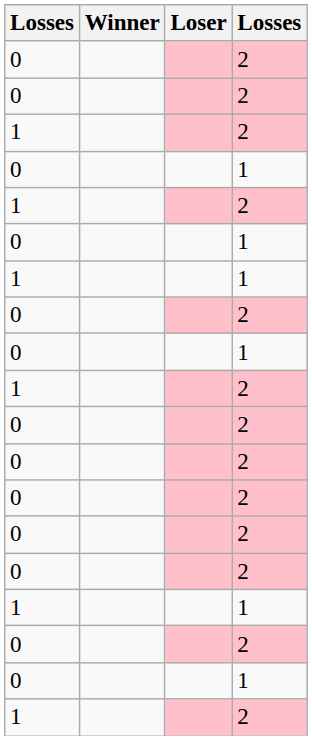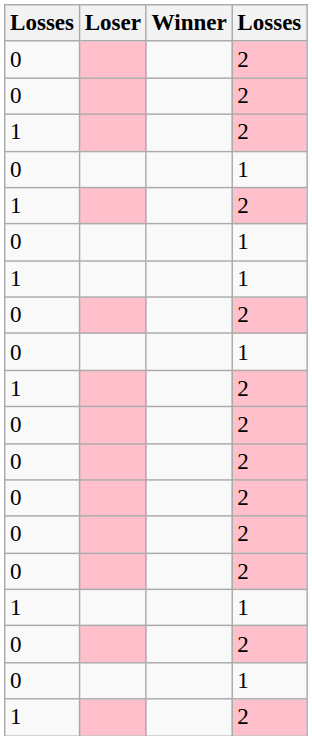columns swapped: (122, 22) <-> (199, 22)
